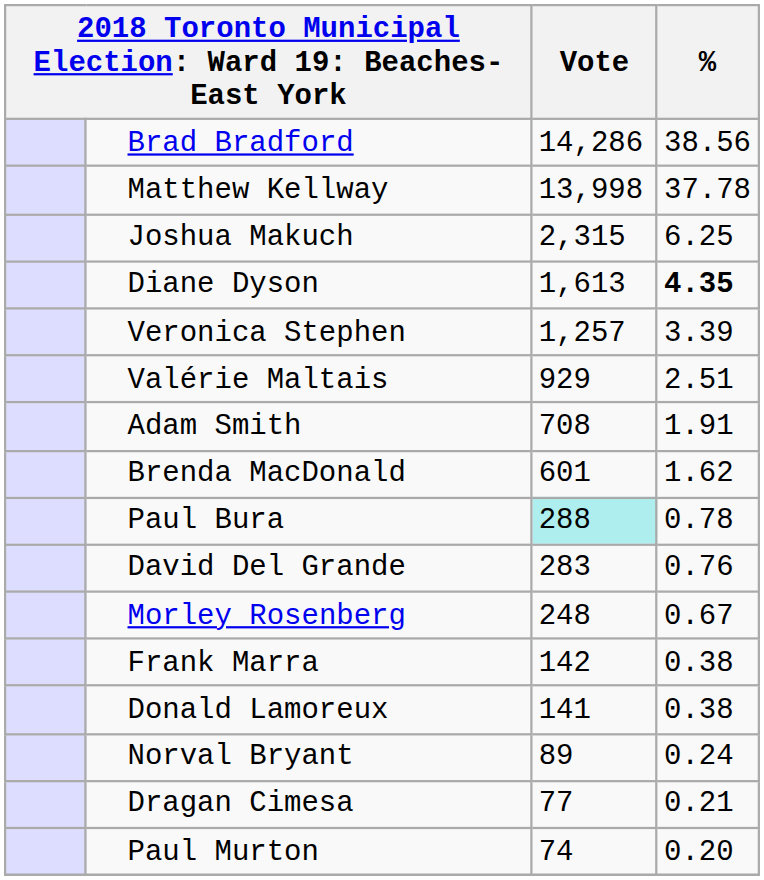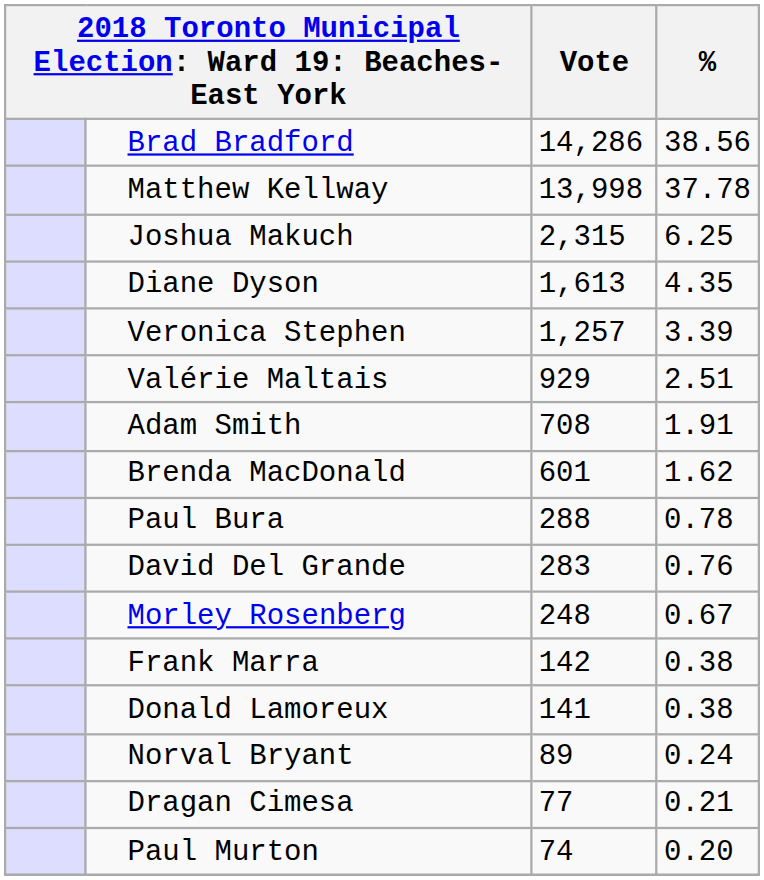(699, 285) bold -> (699, 285) normal
(565, 521) paleturquoise background -> (565, 521) no background
